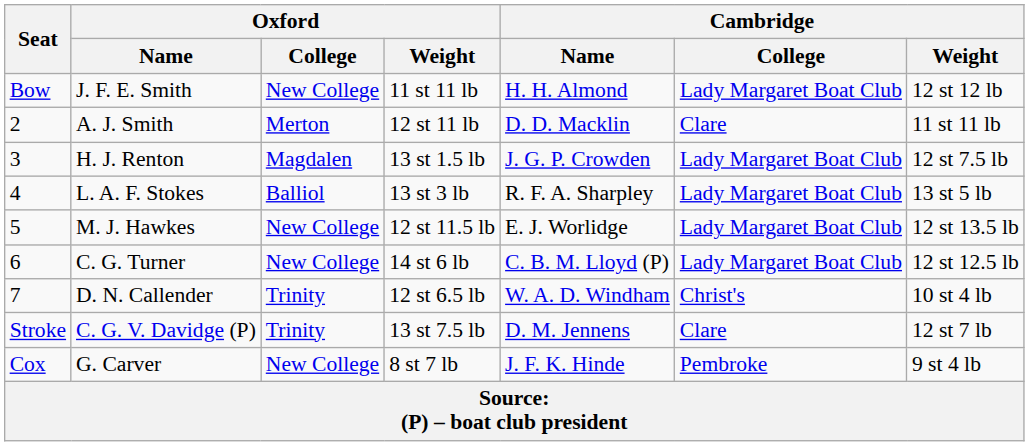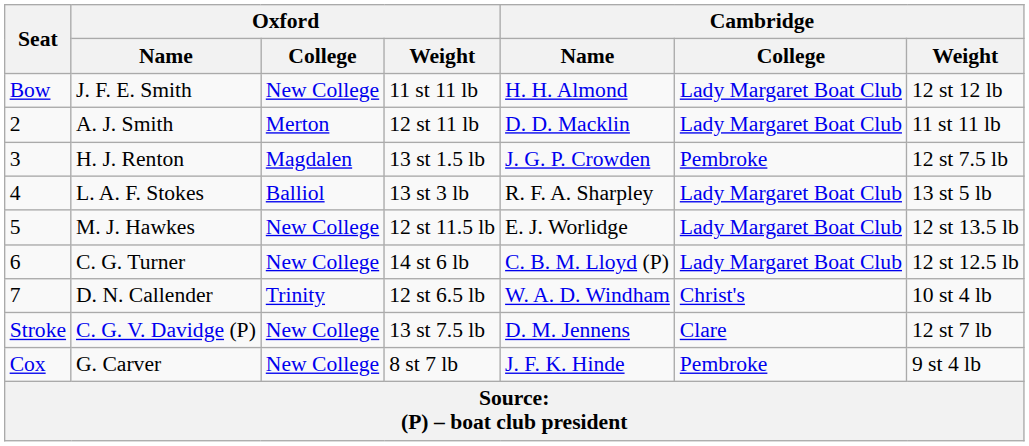(703, 124) Clare -> (791, 124) Lady Margaret Boat Club
(791, 158) Lady Margaret Boat Club -> (724, 158) Pembroke
(295, 329) Trinity -> (322, 329) New College
